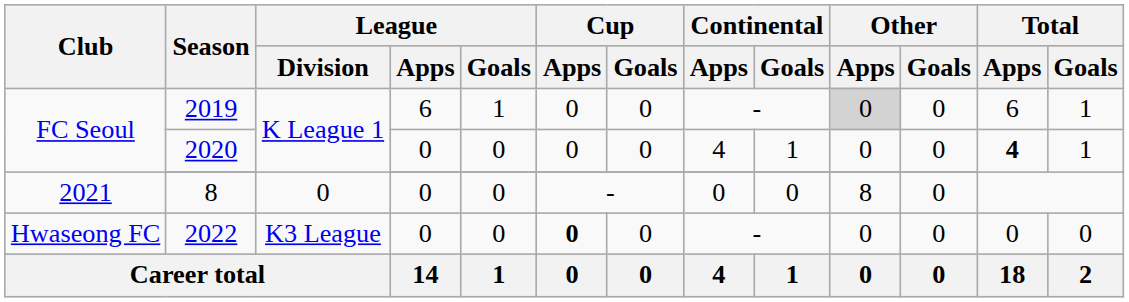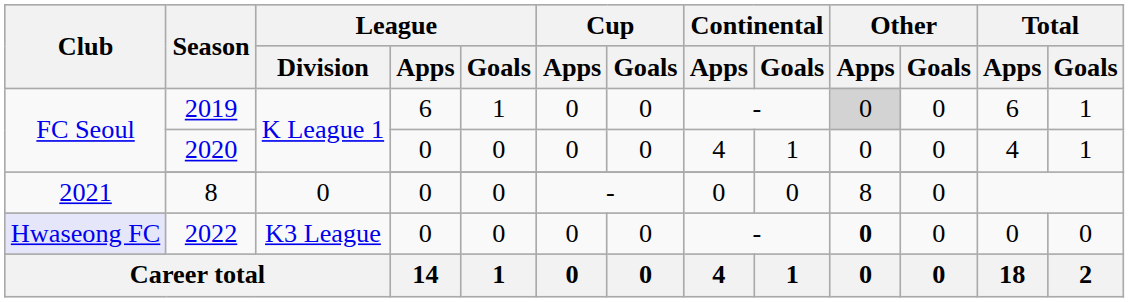(1012, 150) bold -> (1012, 150) normal
(86, 233) no background -> (86, 233) lavender background
(572, 233) bold -> (572, 233) normal
(866, 233) normal -> (866, 233) bold
